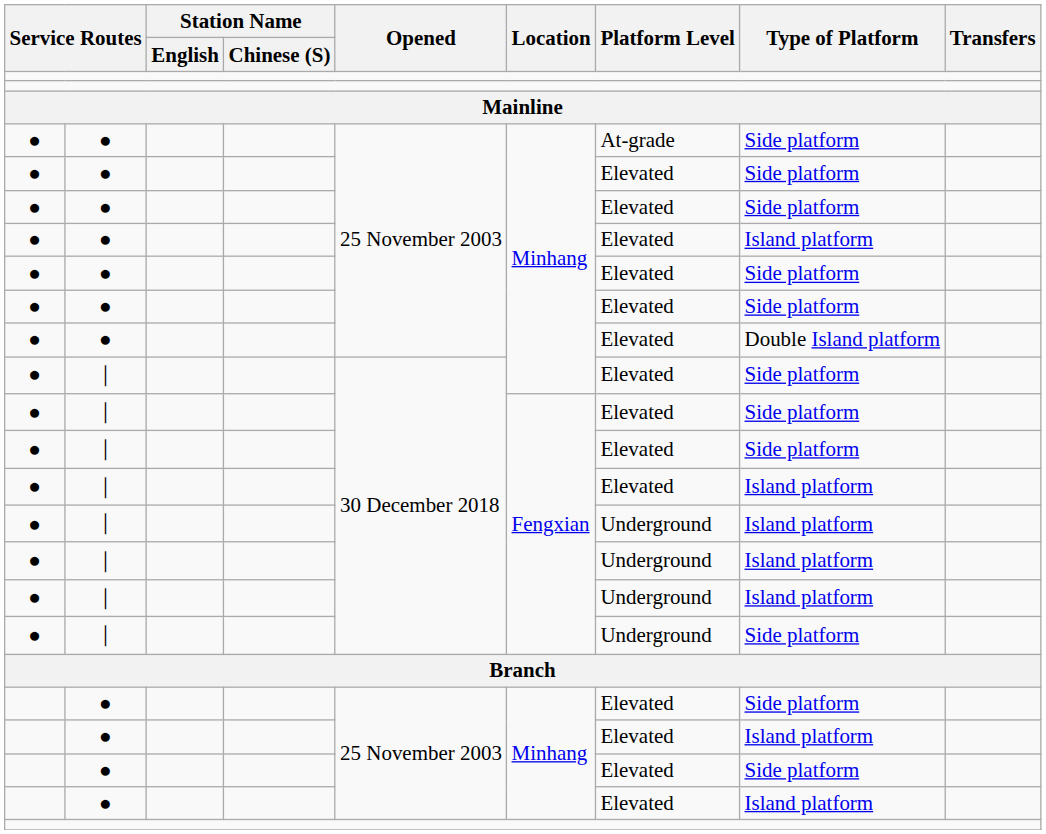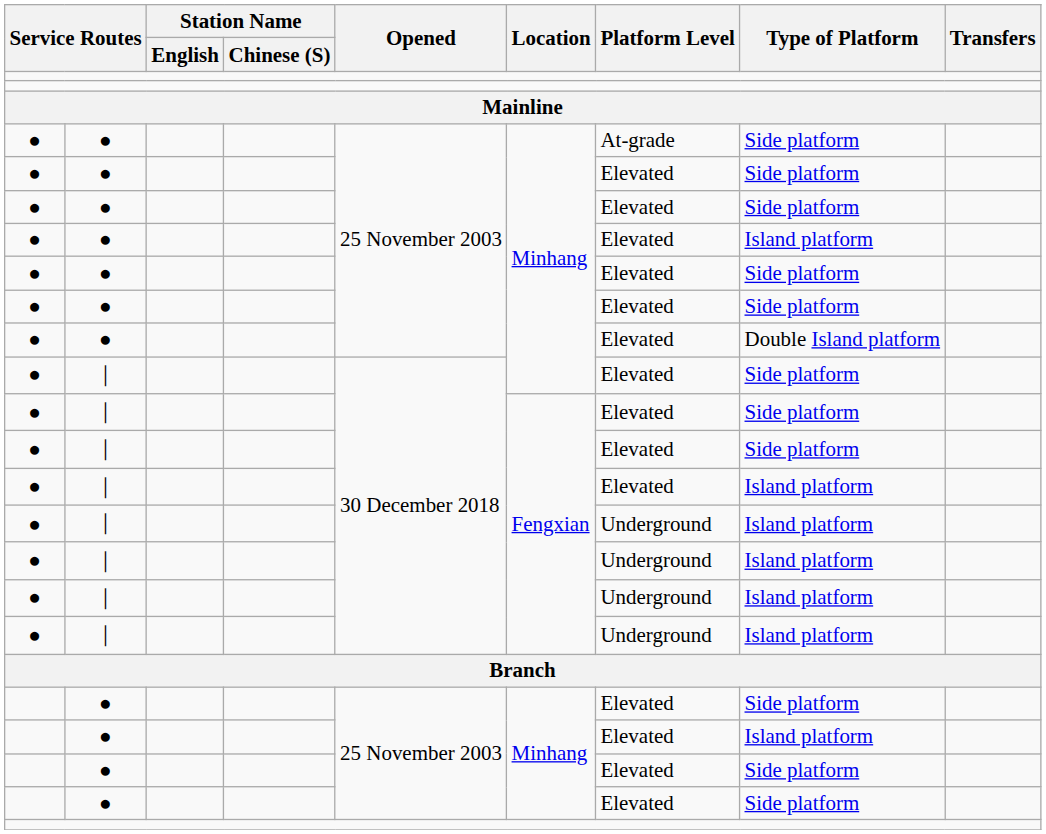(802, 635) Side platform -> (809, 635) Island platform
(809, 803) Island platform -> (802, 803) Side platform
